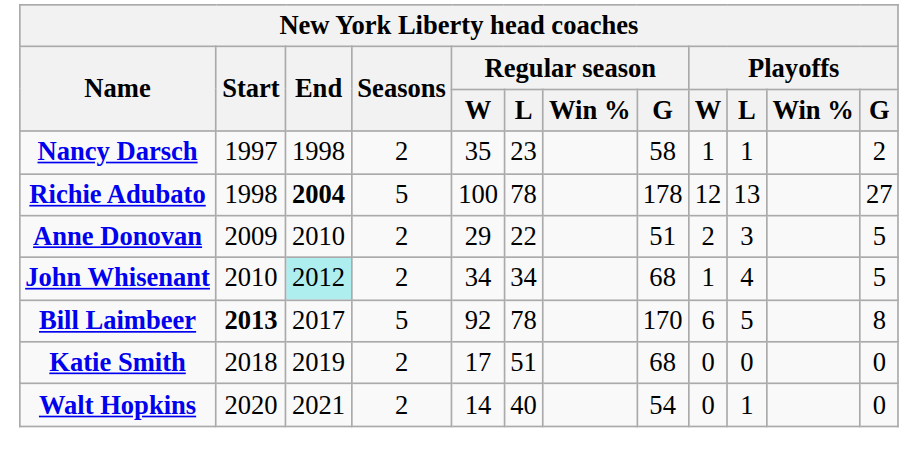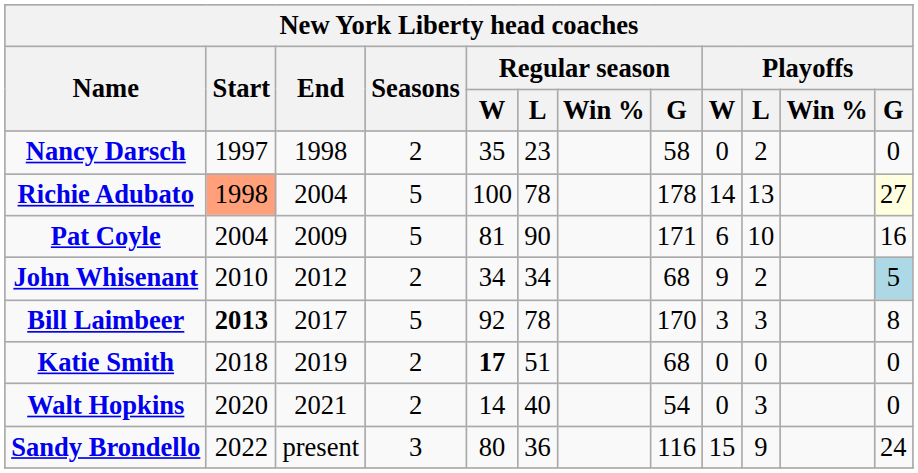(708, 151) 1 -> (722, 151) 0
(747, 151) 1 -> (761, 151) 2
(879, 151) 2 -> (893, 151) 0
(251, 194) no background -> (241, 194) lightsalmon background
(319, 194) bold -> (321, 194) normal
(708, 194) 12 -> (722, 194) 14
(879, 194) no background -> (893, 194) lightyellow background
+ row: (106, 236)
- row: (118, 236)
(319, 278) paleturquoise background -> (321, 278) no background
(708, 278) 1 -> (722, 278) 9
(747, 278) 4 -> (761, 278) 2
(879, 278) no background -> (893, 278) lightblue background
(708, 320) 6 -> (722, 320) 3
(747, 320) 5 -> (761, 320) 3
(478, 362) normal -> (492, 362) bold
(747, 404) 1 -> (761, 404) 3
+ row: (106, 446)
